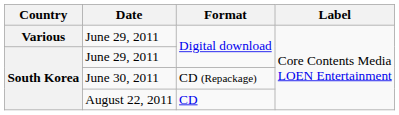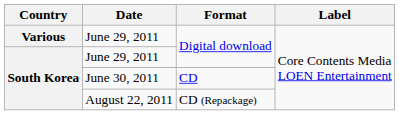(218, 78) CD (Repackage) -> (188, 78) CD
(188, 99) CD -> (218, 99) CD (Repackage)
